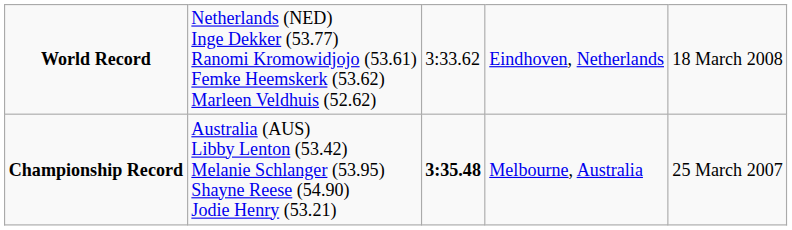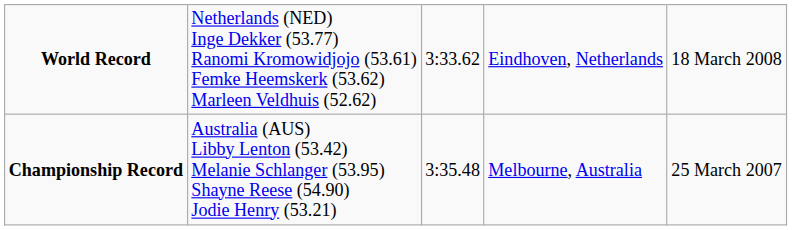(453, 169) bold -> (453, 169) normal
